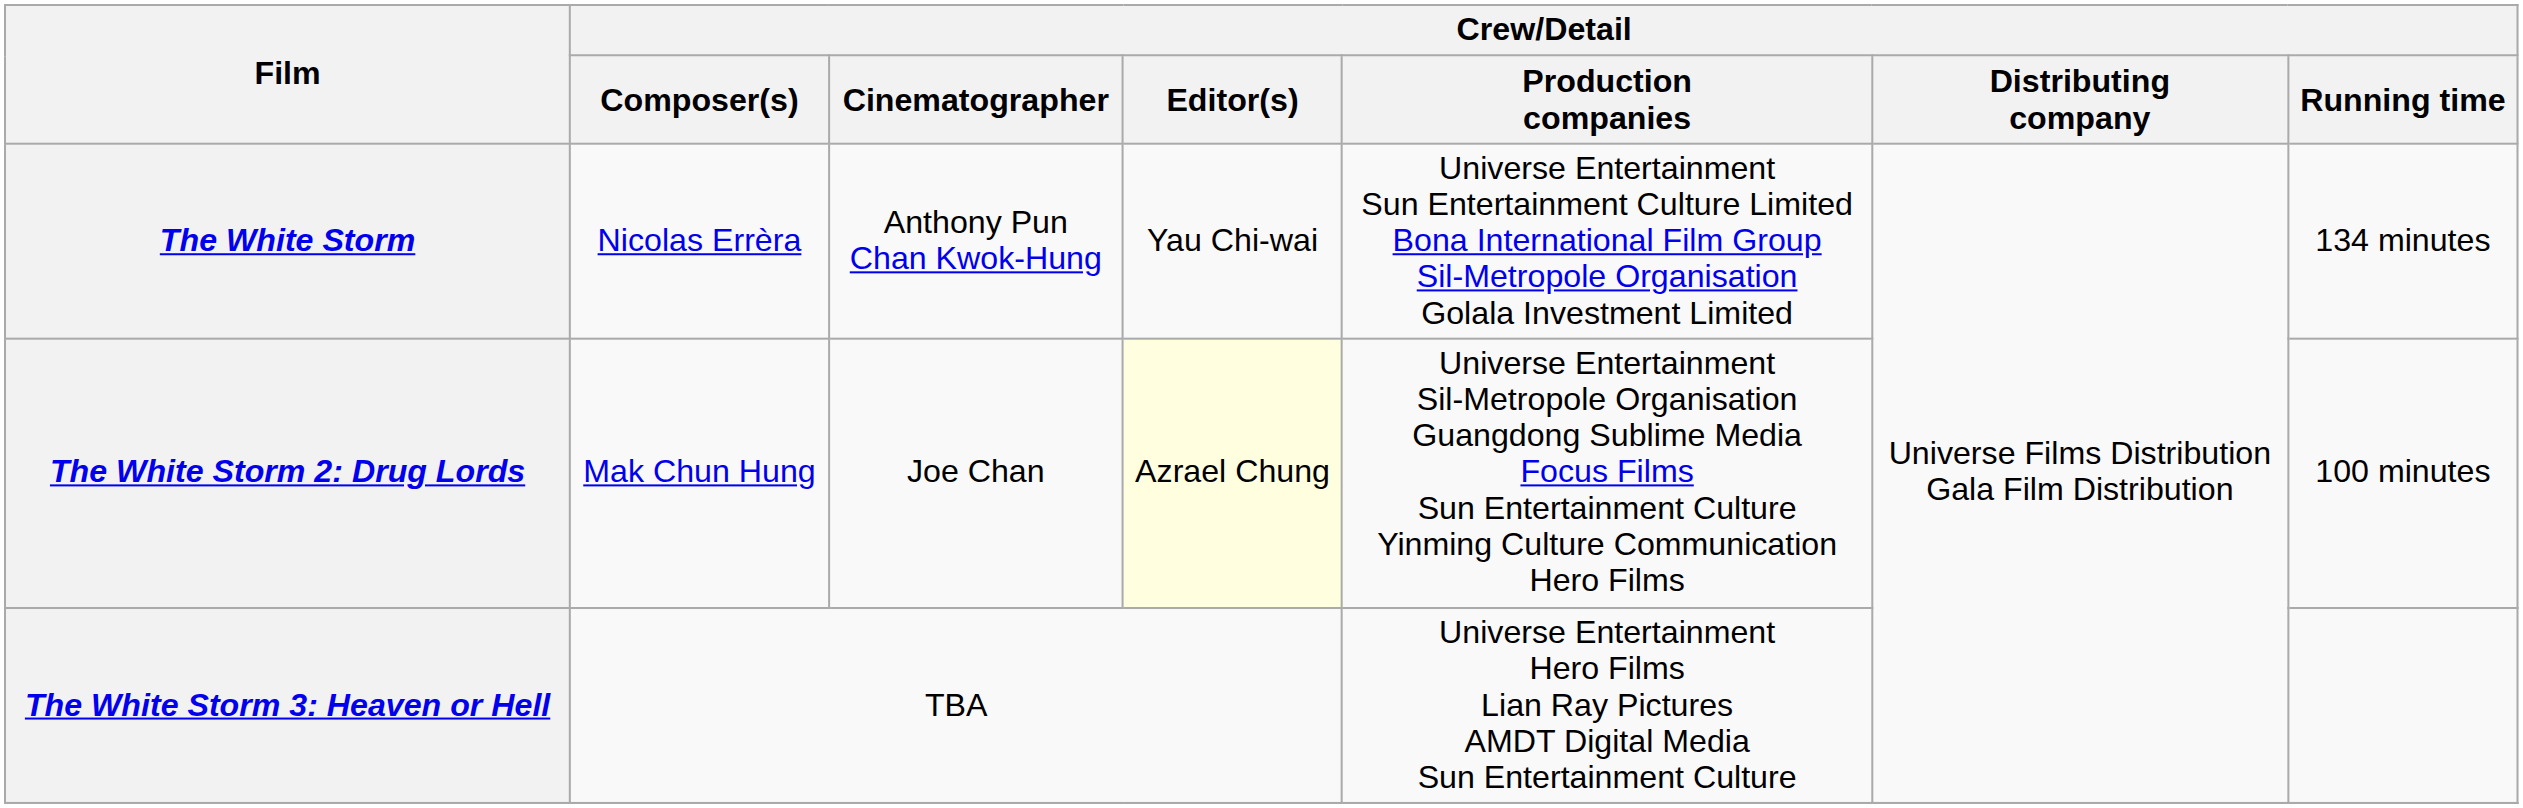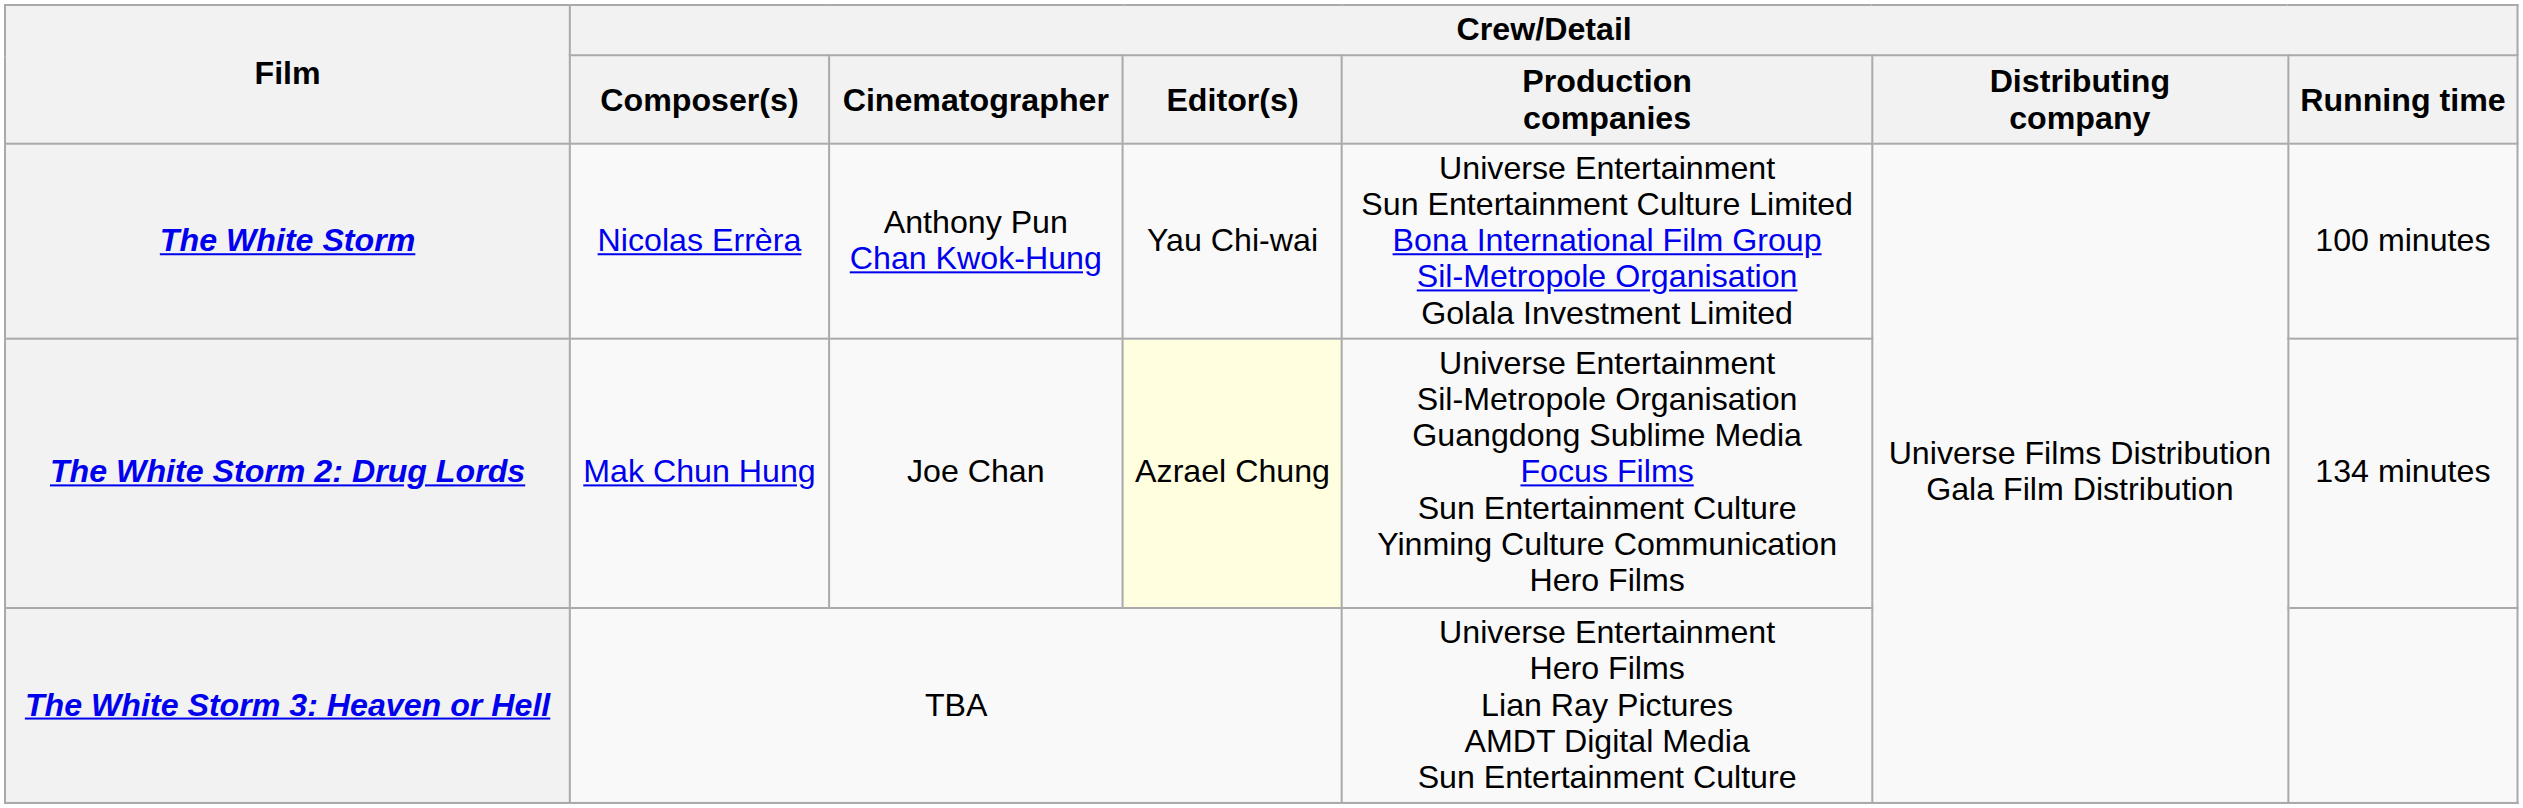(2403, 240) 134 minutes -> (2403, 240) 100 minutes
(2403, 472) 100 minutes -> (2403, 472) 134 minutes
